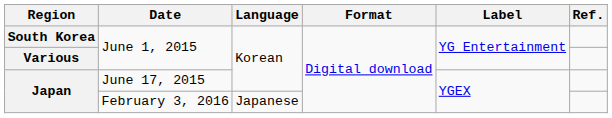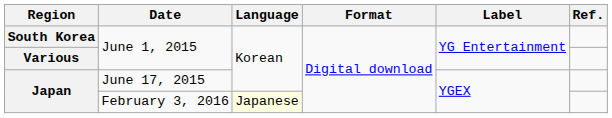(267, 102) no background -> (267, 102) lightyellow background
